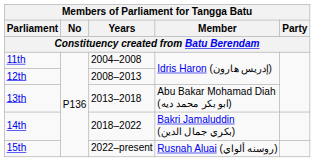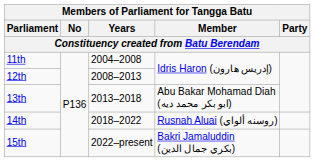(196, 126) Bakri Jamaluddin (بكري جمال الدين) -> (217, 121) Rusnah Aluai (روسنه ألواي)
(217, 148) Rusnah Aluai (روسنه ألواي) -> (196, 142) Bakri Jamaluddin (بكري جمال الدين)
